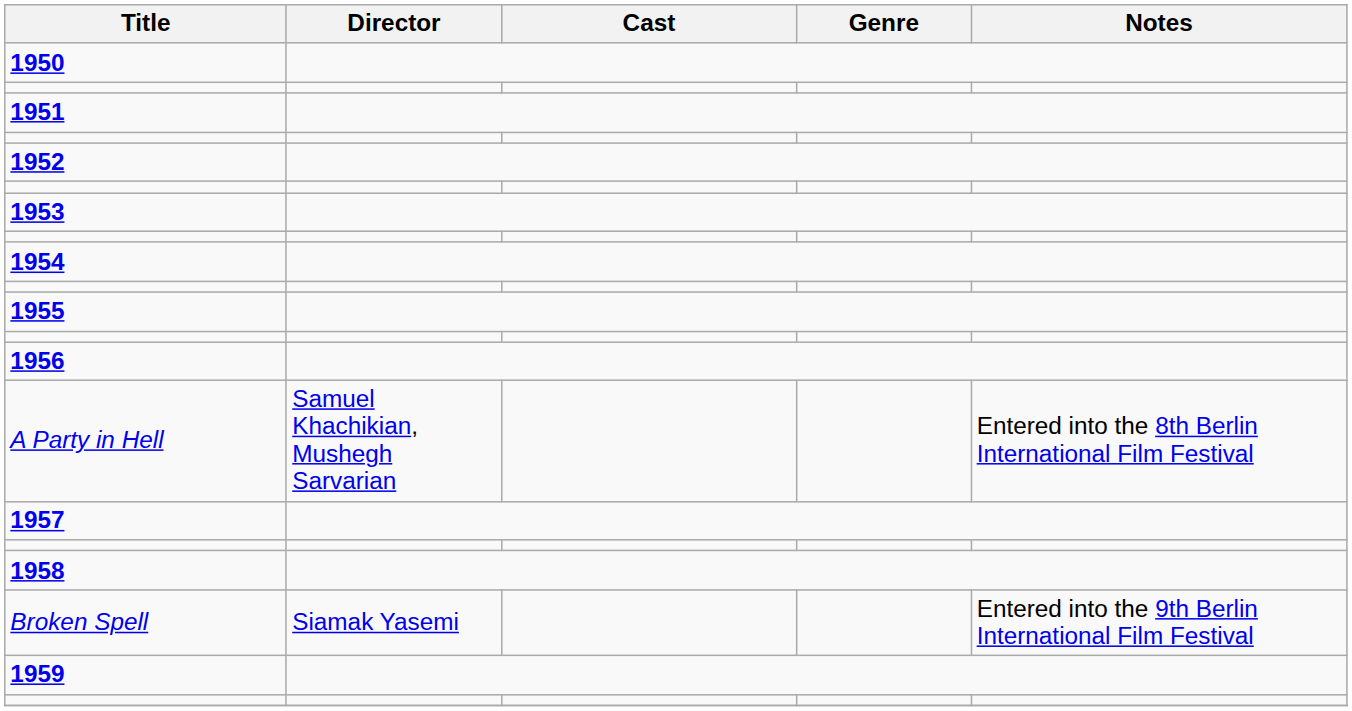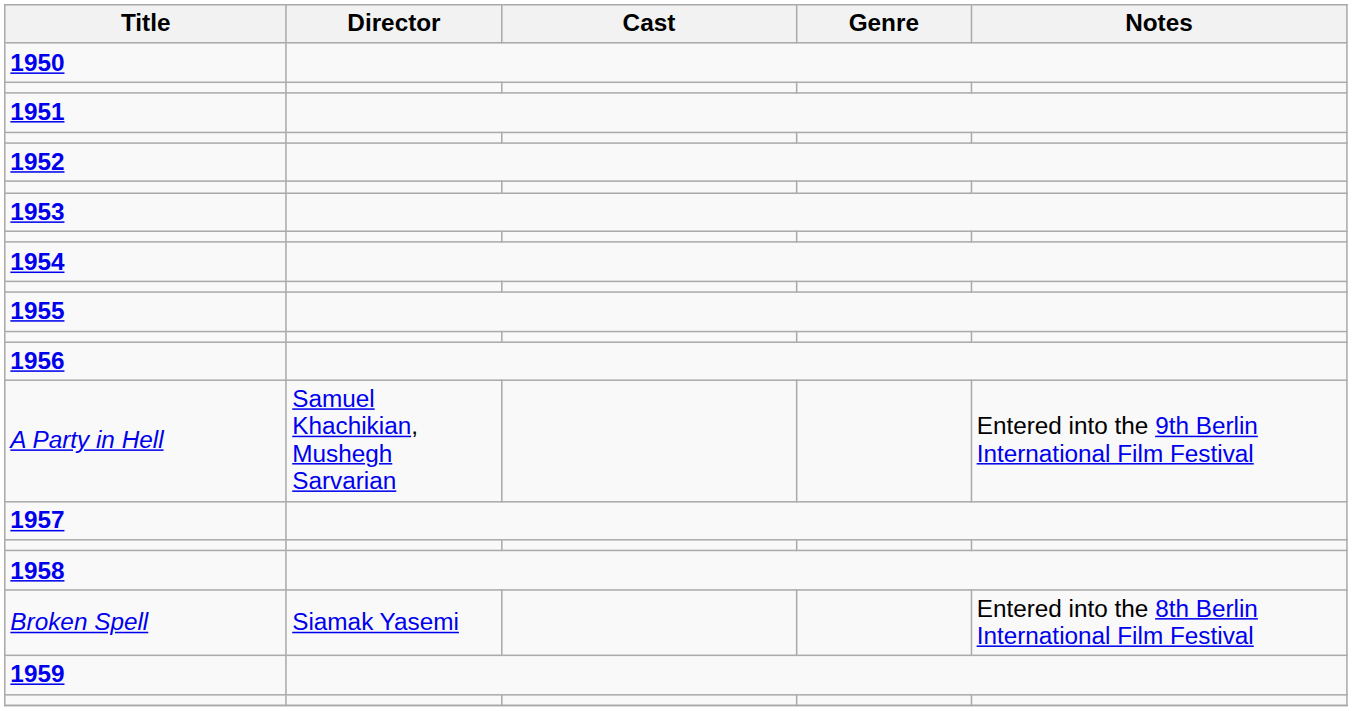(1117, 440) Entered into the 8th Berlin International Film Festival -> (1117, 440) Entered into the 9th Berlin International Film Festival
(1117, 622) Entered into the 9th Berlin International Film Festival -> (1117, 622) Entered into the 8th Berlin International Film Festival
